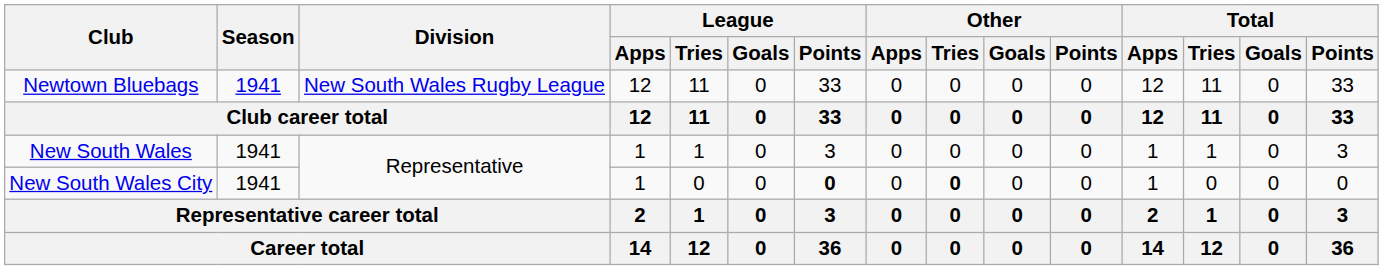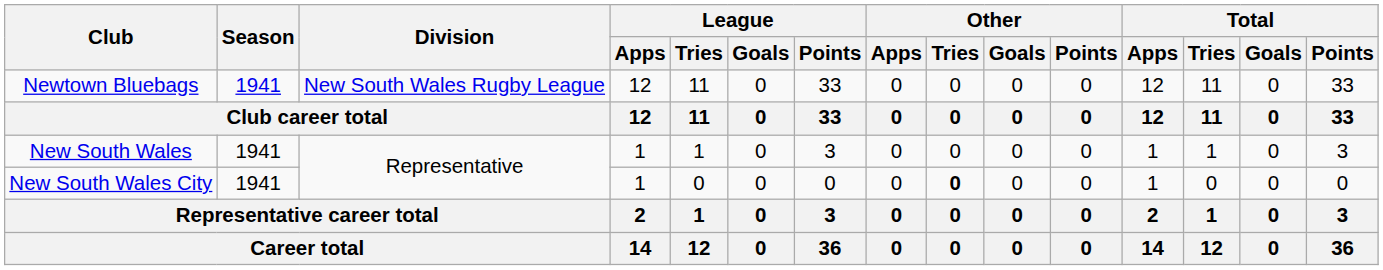(830, 183) bold -> (830, 183) normal
